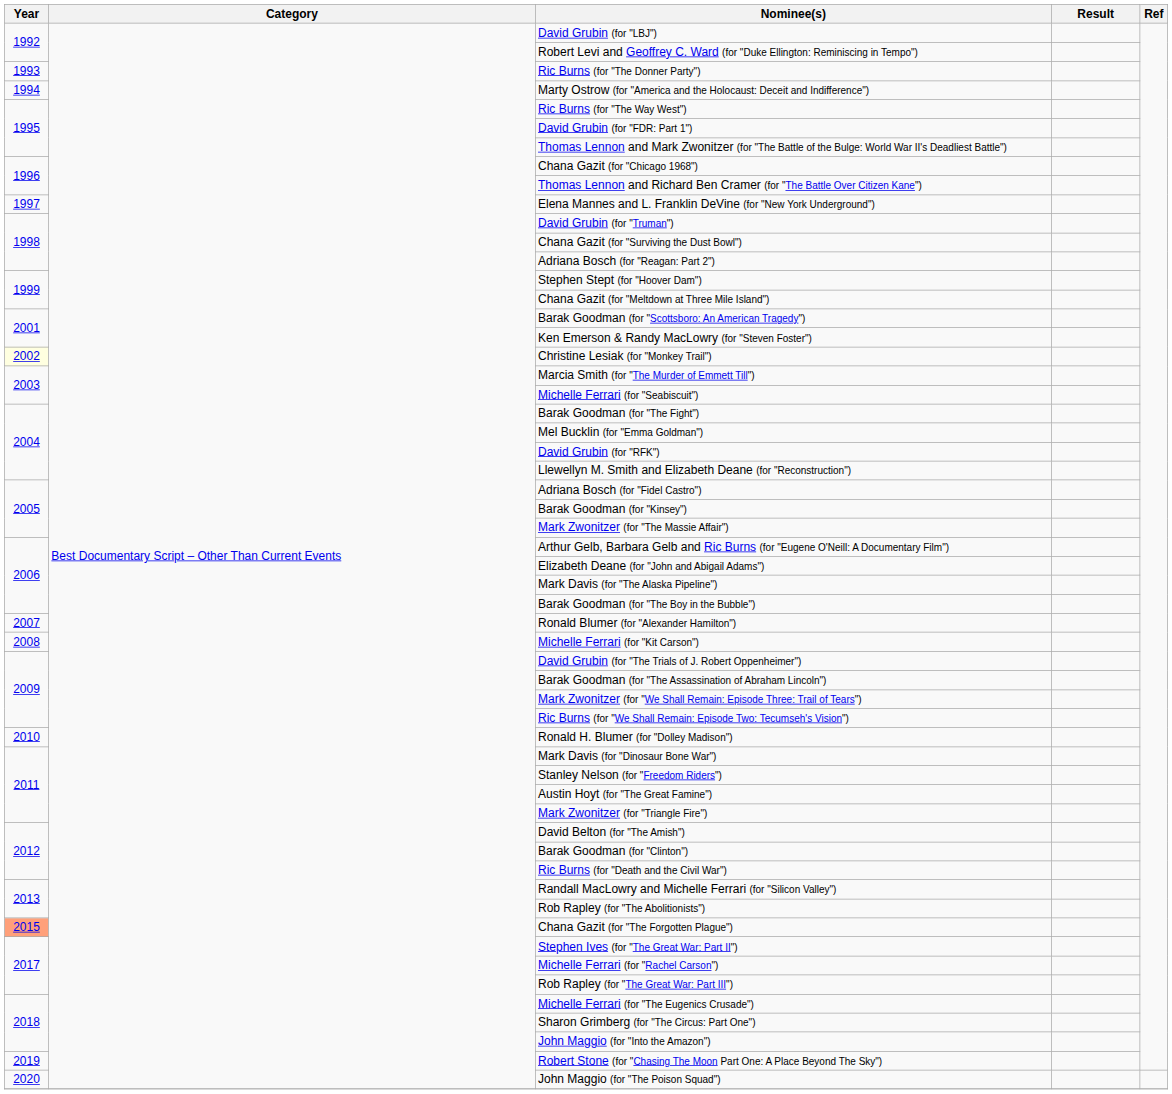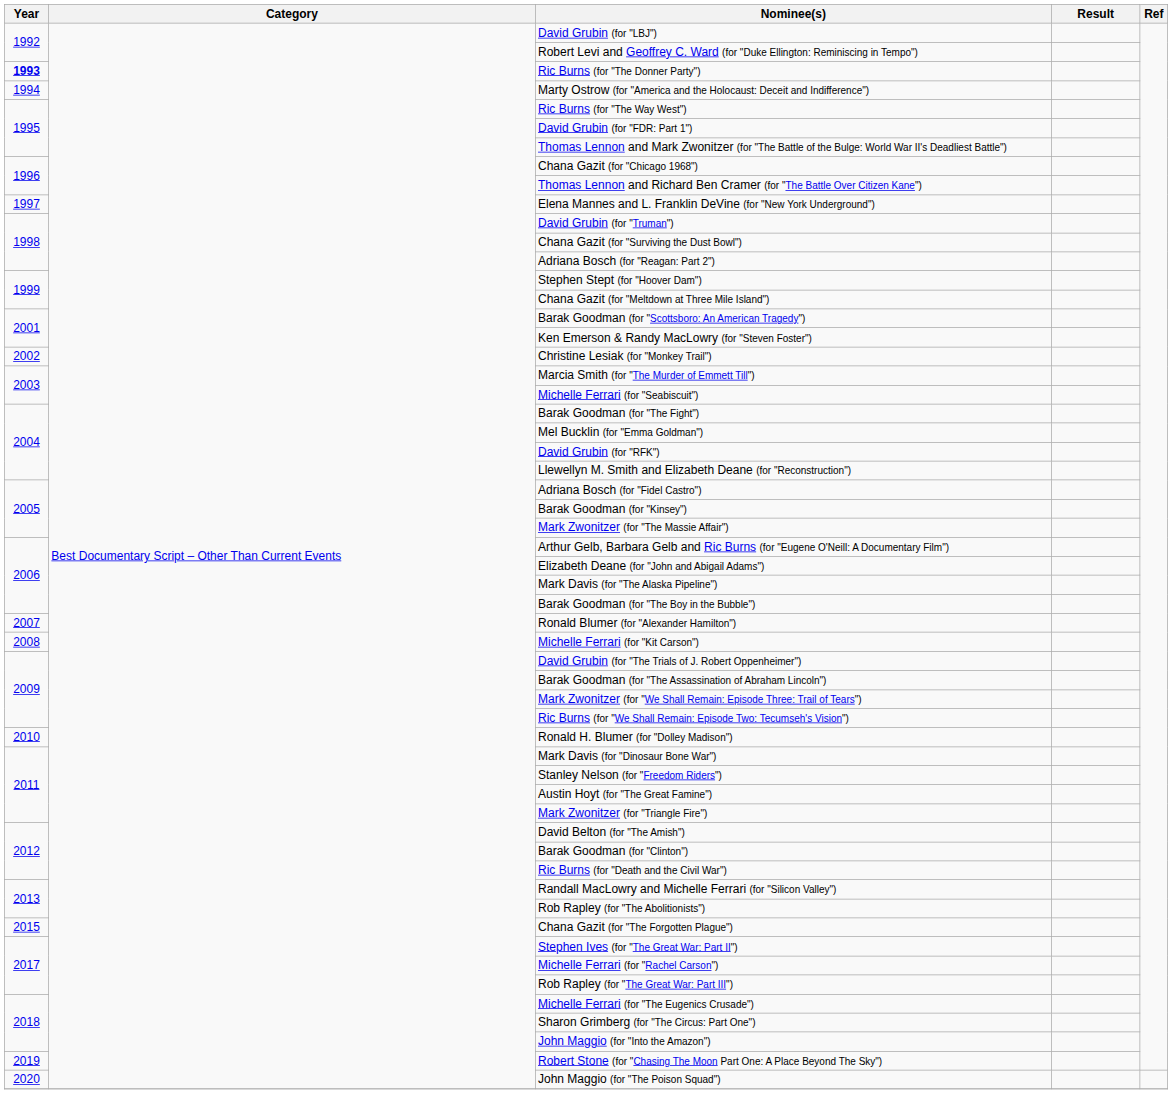(26, 71) normal -> (26, 71) bold
(26, 356) lightyellow background -> (26, 356) no background
(26, 927) lightsalmon background -> (26, 927) no background
